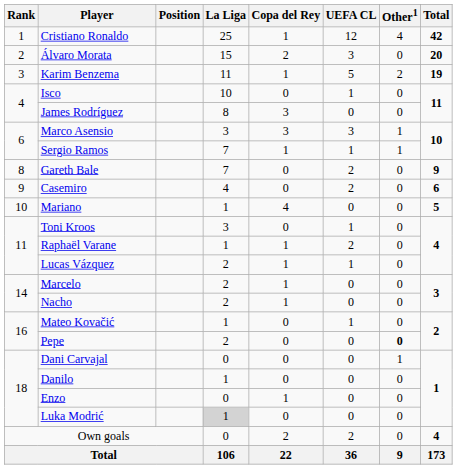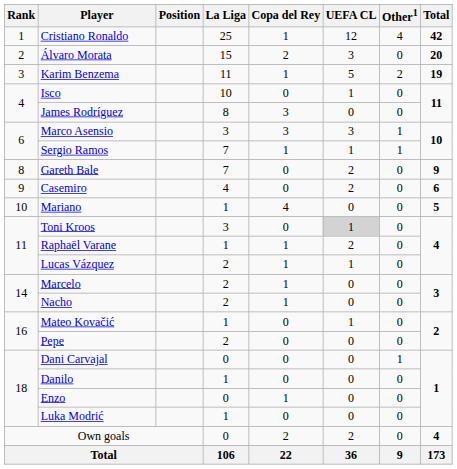(351, 226) no background -> (351, 226) lightgrey background
(400, 340) bold -> (400, 340) normal
(226, 416) lightgrey background -> (226, 416) no background
